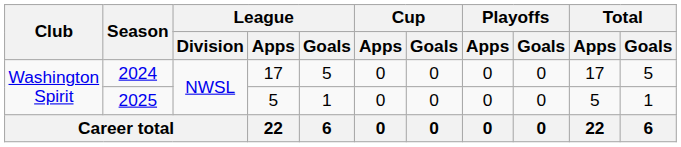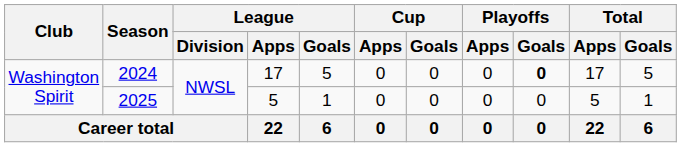(541, 73) normal -> (541, 73) bold
